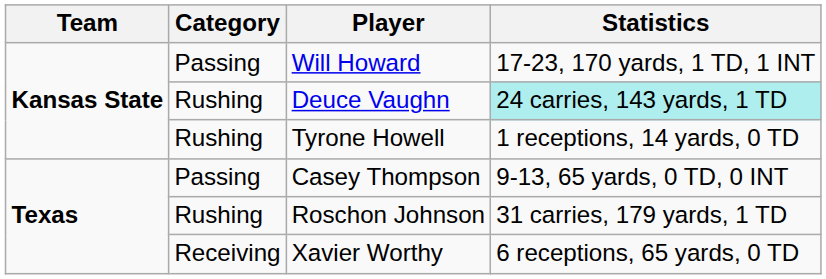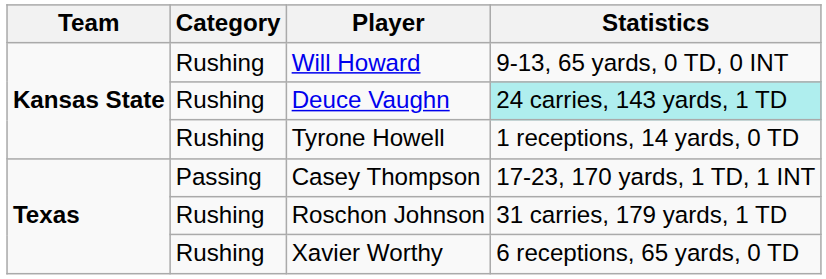(217, 62) Passing -> (220, 62) Rushing
(656, 62) 17-23, 170 yards, 1 TD, 1 INT -> (642, 62) 9-13, 65 yards, 0 TD, 0 INT
(642, 177) 9-13, 65 yards, 0 TD, 0 INT -> (656, 177) 17-23, 170 yards, 1 TD, 1 INT
(227, 253) Receiving -> (220, 253) Rushing
